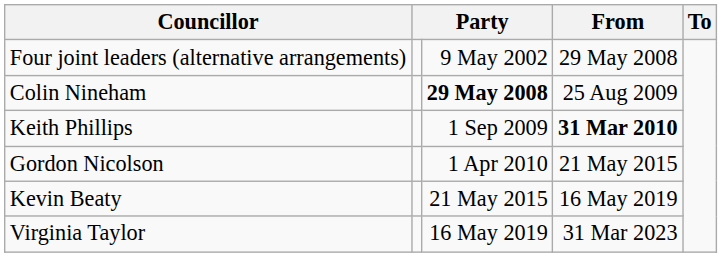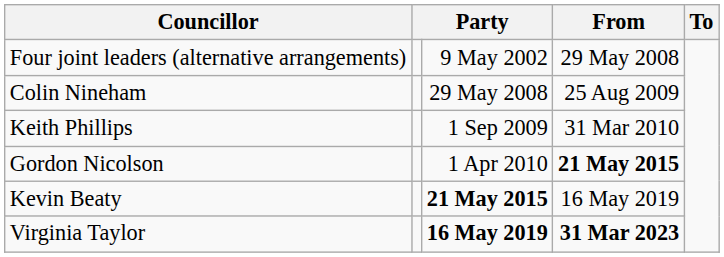(487, 92) bold -> (489, 92) normal
(618, 127) bold -> (622, 127) normal
(618, 163) normal -> (619, 163) bold
(489, 198) normal -> (487, 198) bold
(489, 233) normal -> (487, 233) bold
(620, 233) normal -> (619, 233) bold
